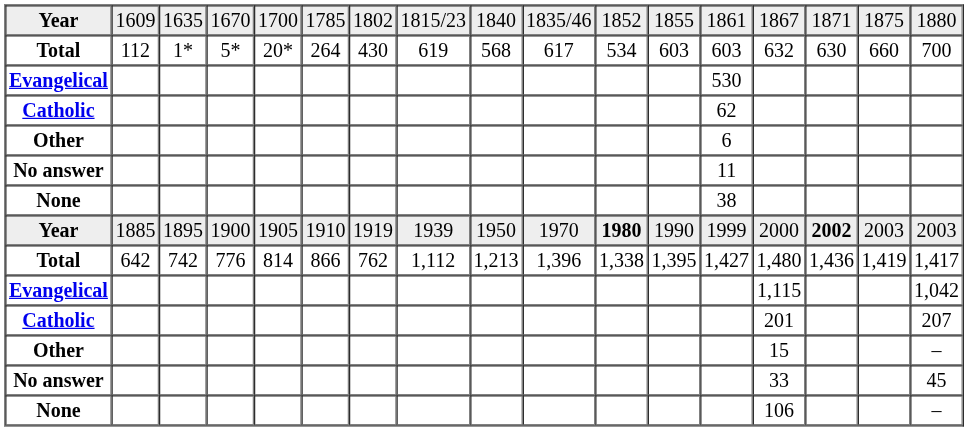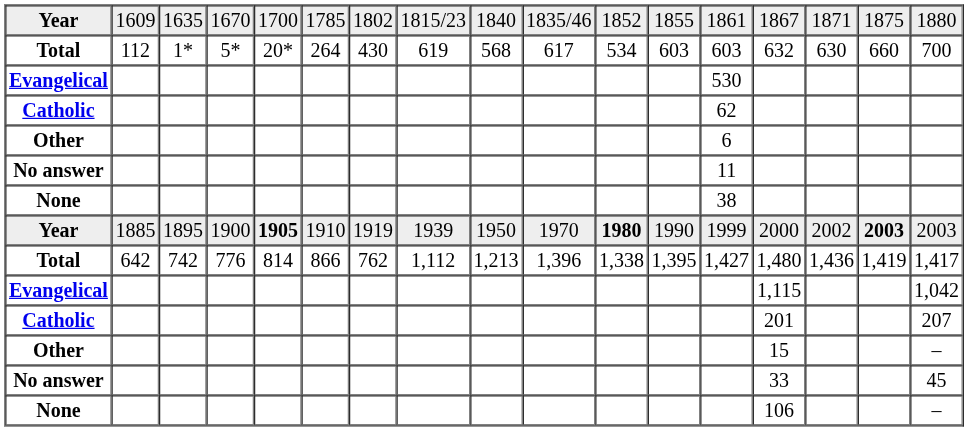(278, 230) normal -> (278, 230) bold
(832, 230) bold -> (832, 230) normal
(884, 230) normal -> (884, 230) bold
